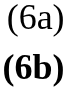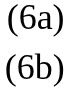(34, 66) bold -> (35, 66) normal
